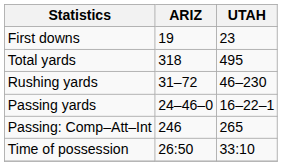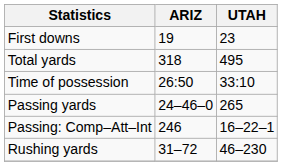rows swapped: (53, 82) <-> (68, 149)
(247, 105) 16–22–1 -> (231, 105) 265
(231, 127) 265 -> (247, 127) 16–22–1
